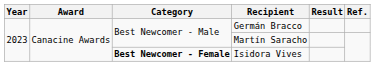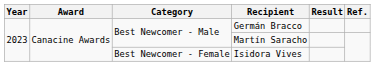(172, 54) bold -> (172, 54) normal
